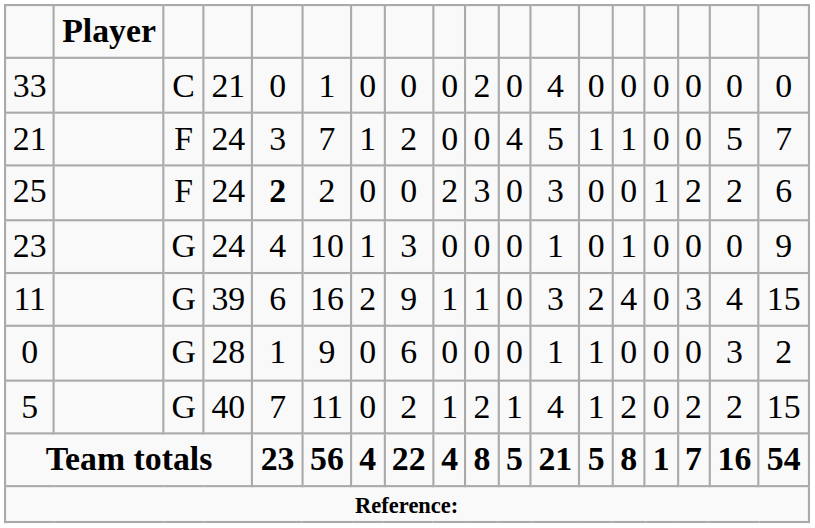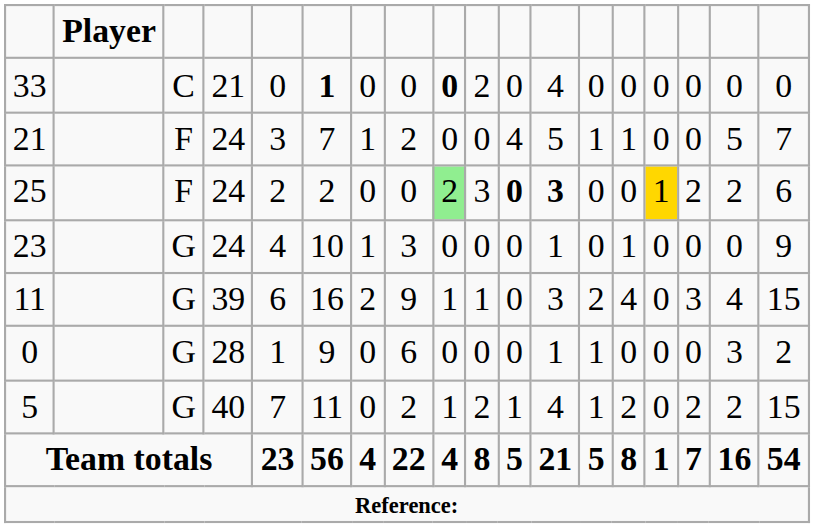(327, 84) normal -> (327, 84) bold
(450, 84) normal -> (450, 84) bold
(278, 191) bold -> (278, 191) normal
(450, 191) no background -> (450, 191) lightgreen background
(514, 191) normal -> (514, 191) bold
(555, 191) normal -> (555, 191) bold
(661, 191) no background -> (661, 191) gold background
